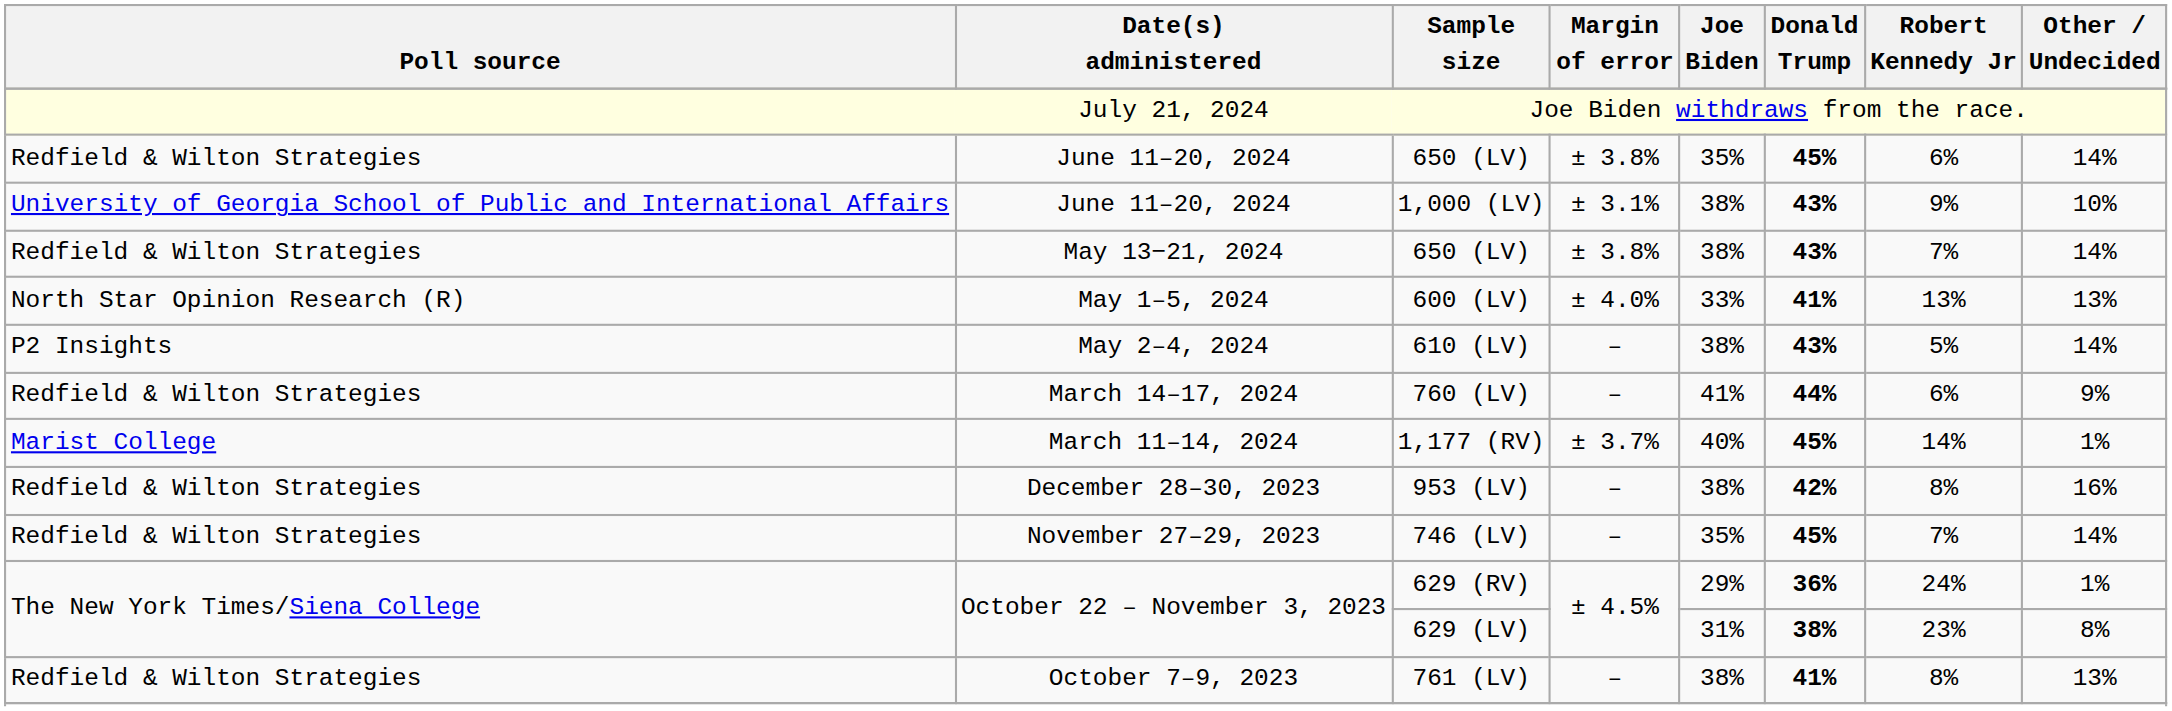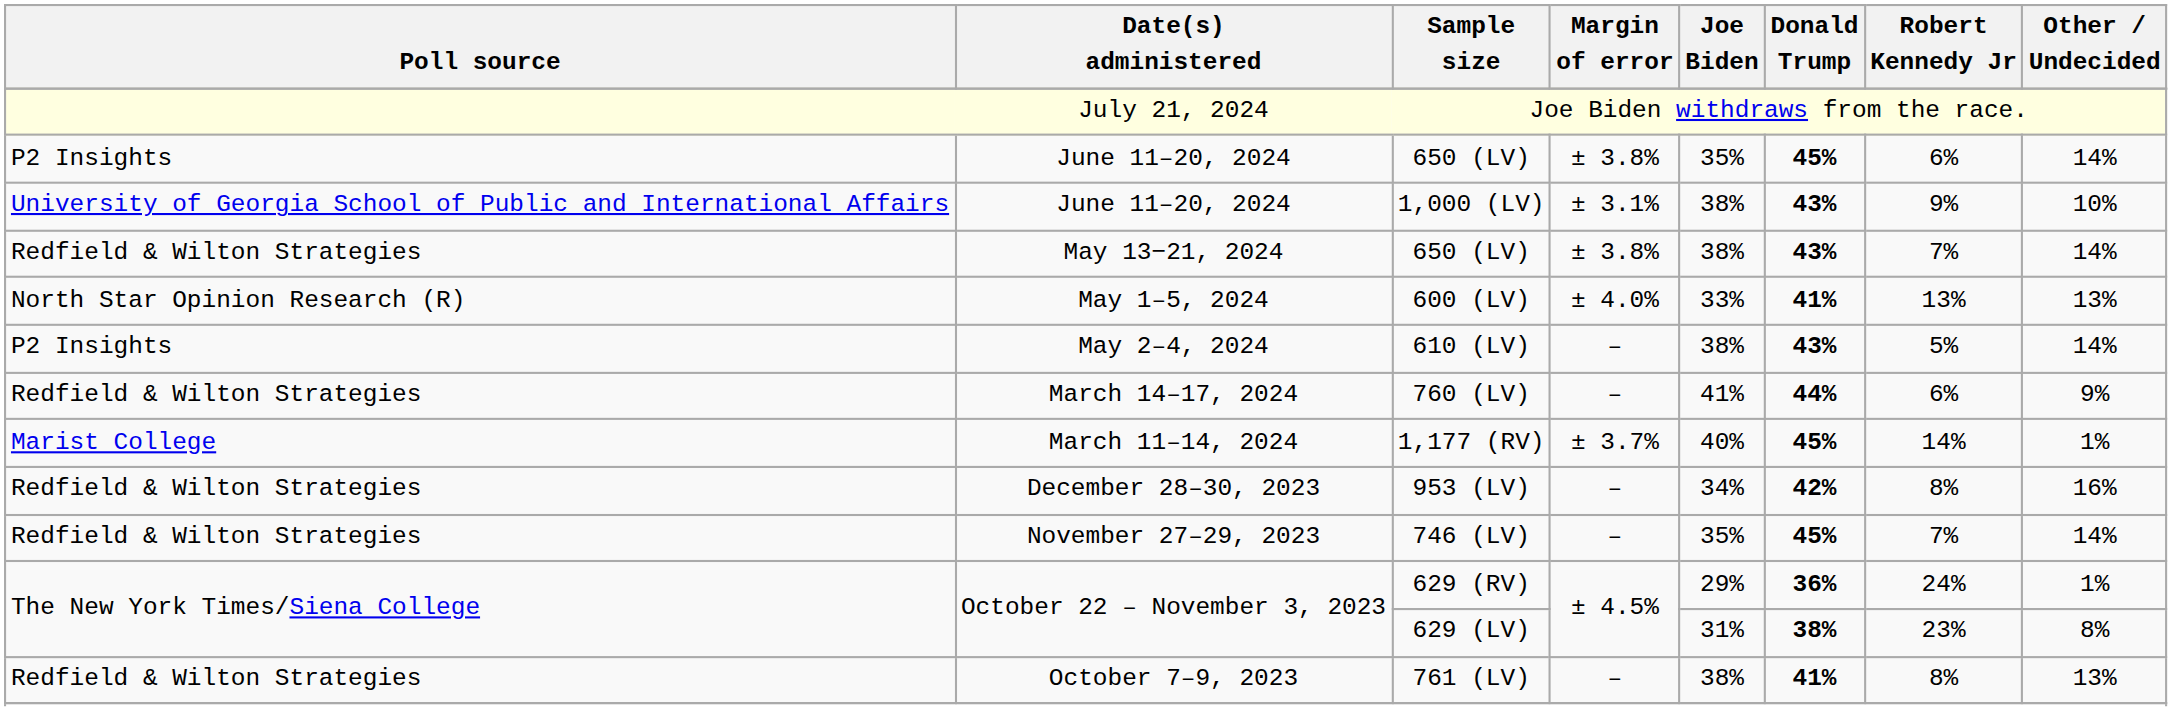(216, 158) Redfield & Wilton Strategies -> (92, 158) P2 Insights
(1722, 489) 38% -> (1722, 489) 34%
